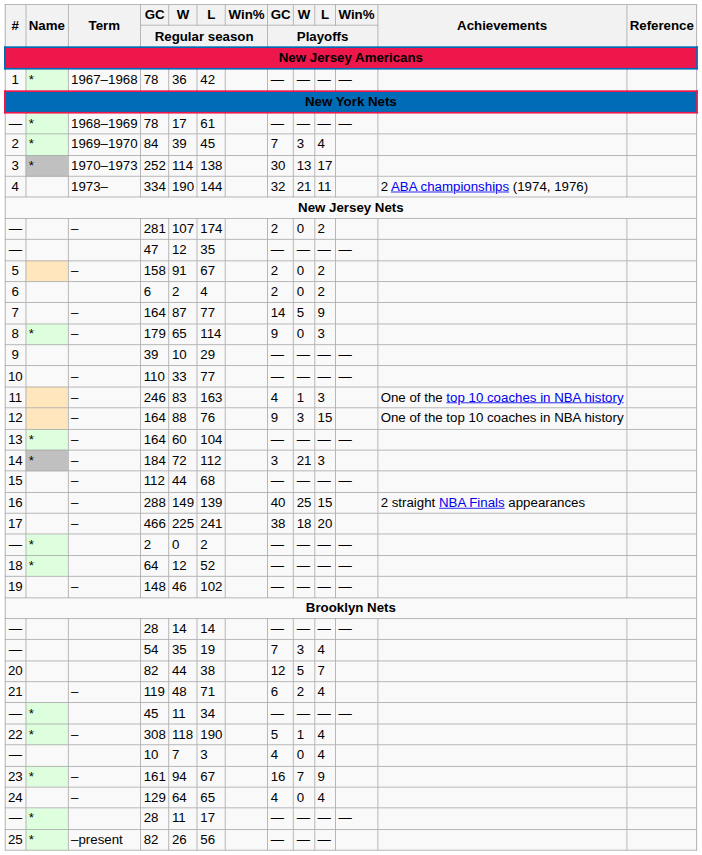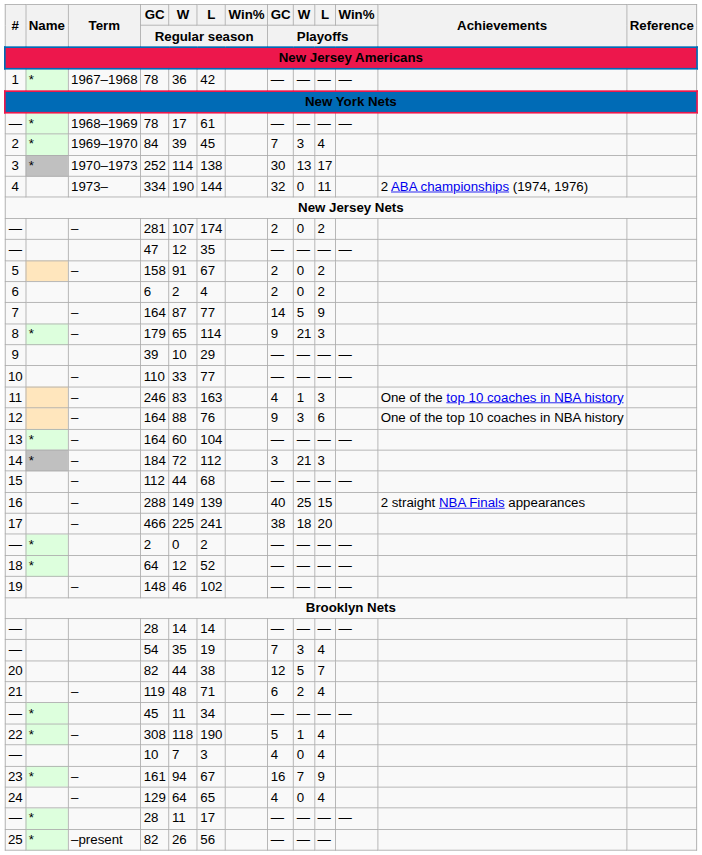(304, 186) 21 -> (300, 186) 0
(300, 334) 0 -> (304, 334) 21
(325, 418) 15 -> (321, 418) 6
